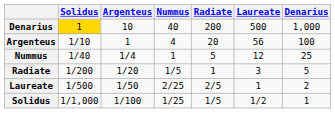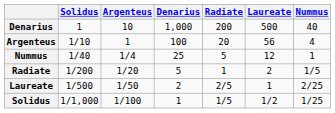columns swapped: (173, 12) <-> (306, 12)
(79, 27) gold background -> (79, 27) no background
(258, 71) 3 -> (269, 71) 2
